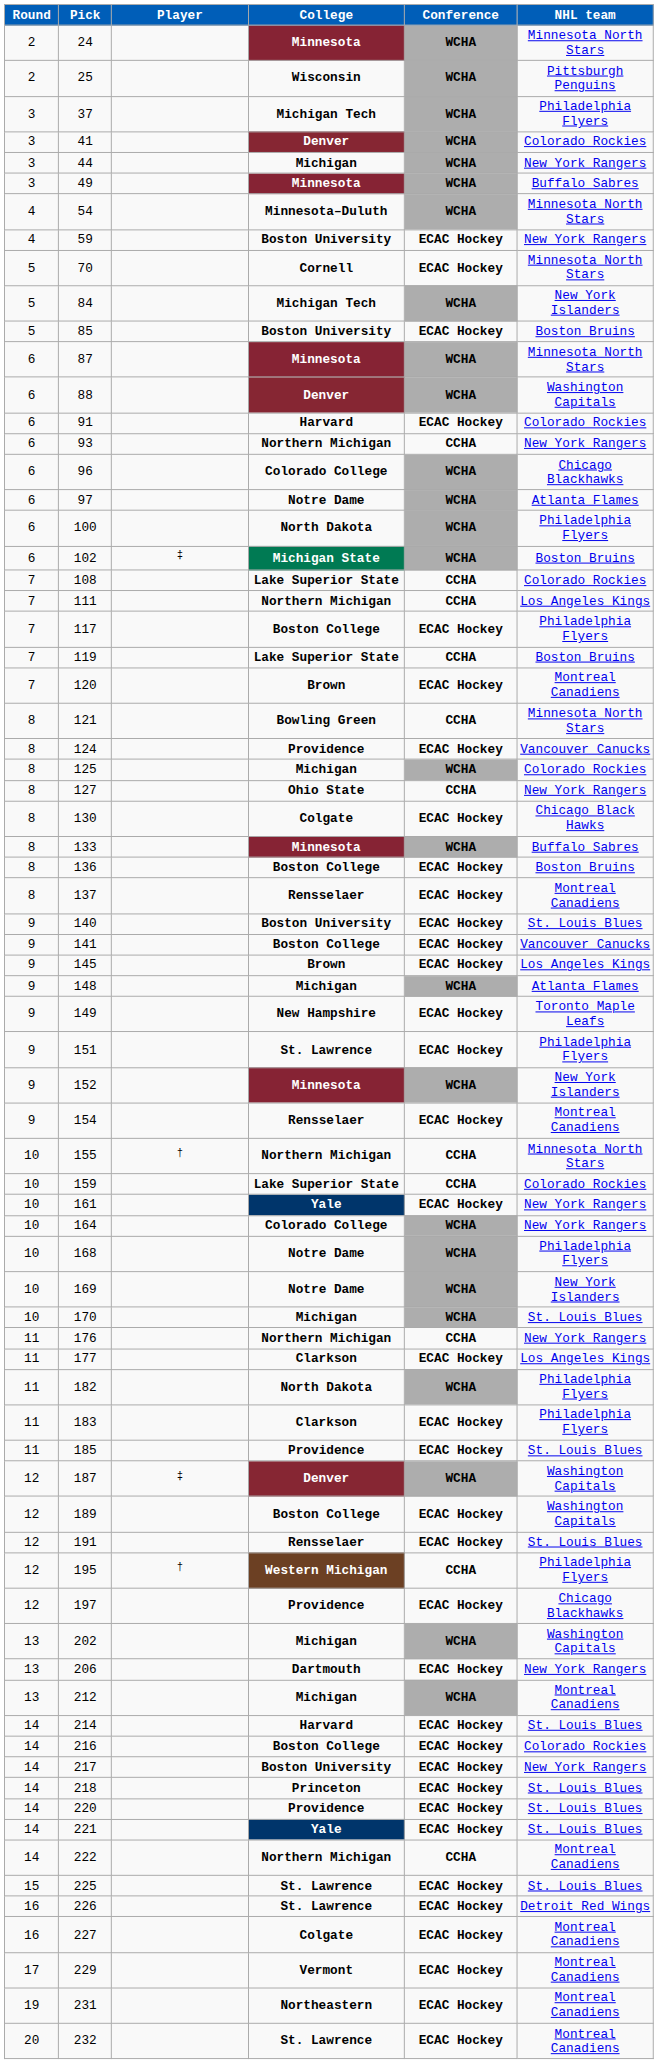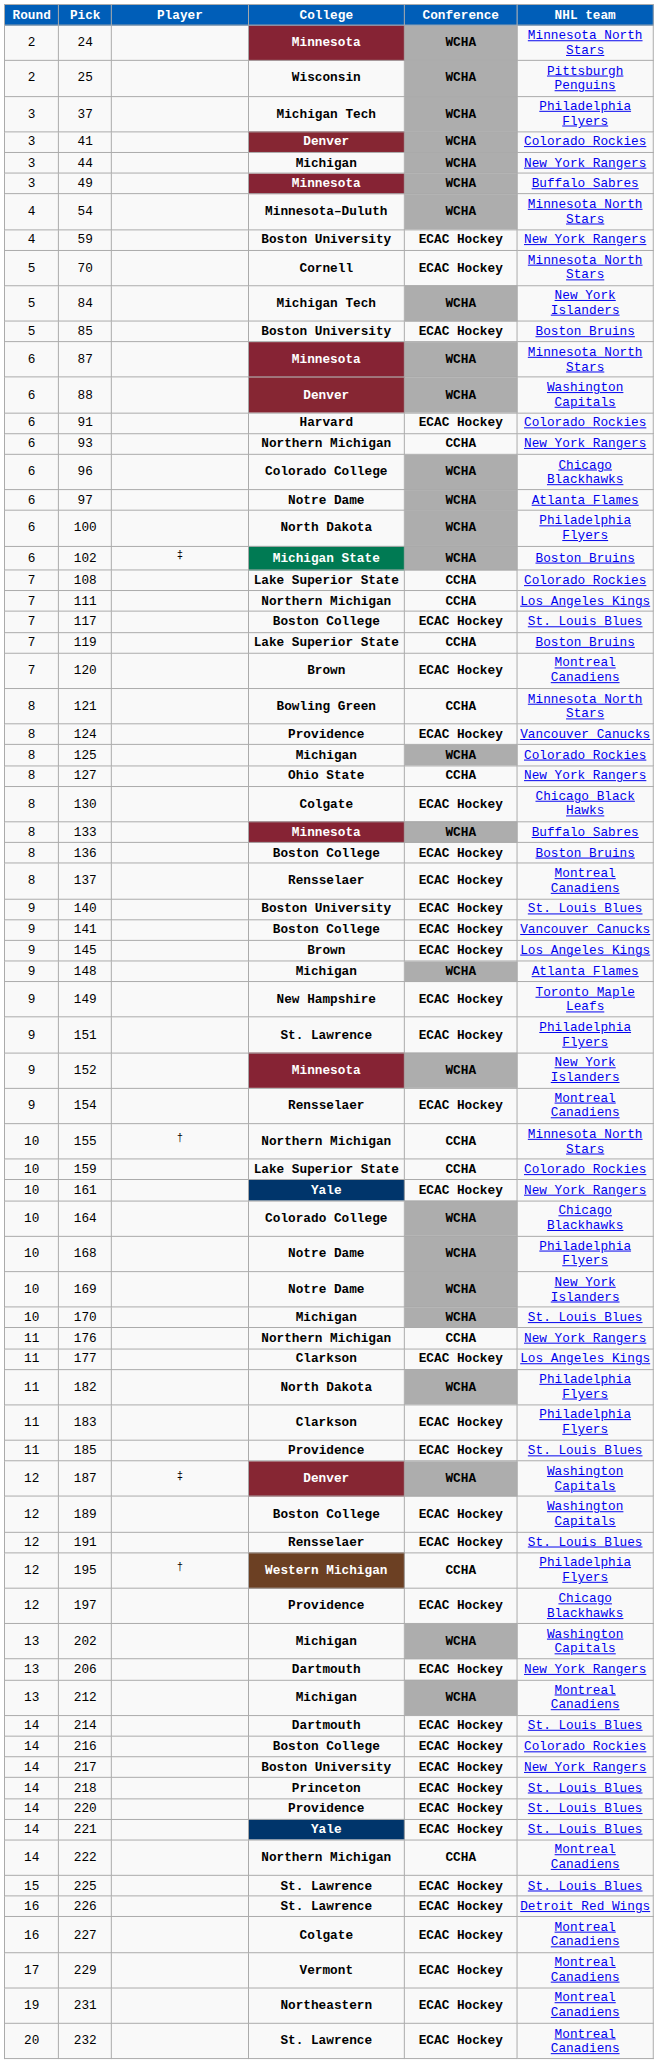(585, 629) Philadelphia Flyers -> (585, 622) St. Louis Blues
(585, 1226) New York Rangers -> (585, 1218) Chicago Blackhawks
(326, 1726) Harvard -> (326, 1726) Dartmouth
